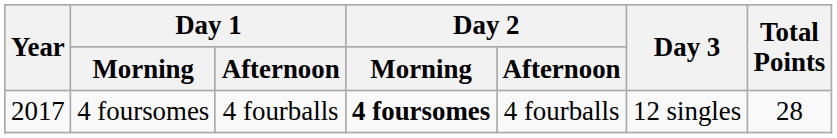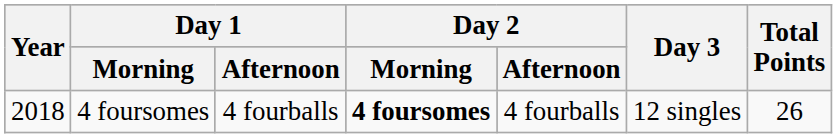(38, 111) 2017 -> (38, 111) 2018
(789, 111) 28 -> (789, 111) 26
